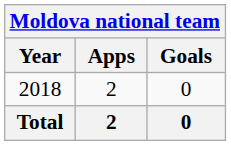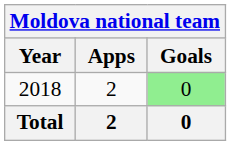(186, 88) no background -> (186, 88) lightgreen background
